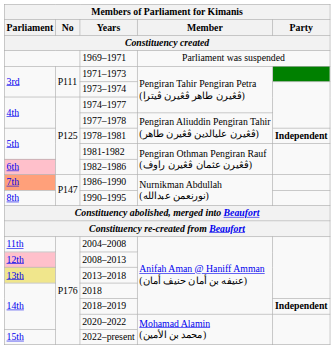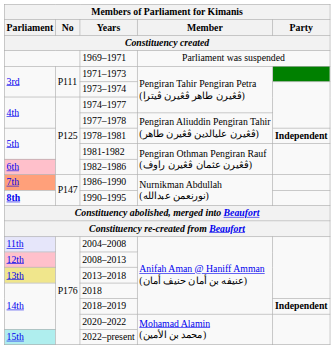(13, 197) normal -> (13, 197) bold
(15, 244) no background -> (15, 244) lavender background
(15, 337) no background -> (15, 337) paleturquoise background
